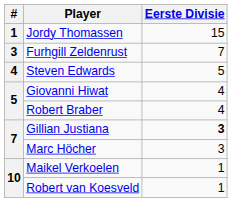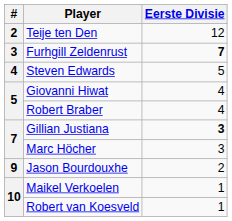- row: (75, 33)
+ row: (62, 33)
(221, 52) normal -> (221, 52) bold
+ row: (77, 168)
